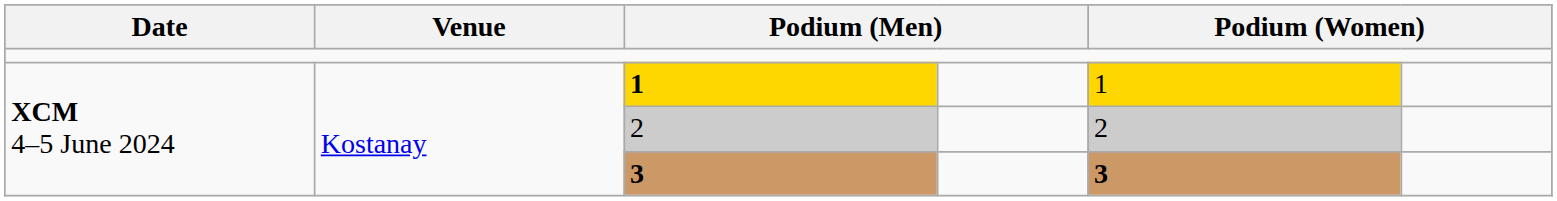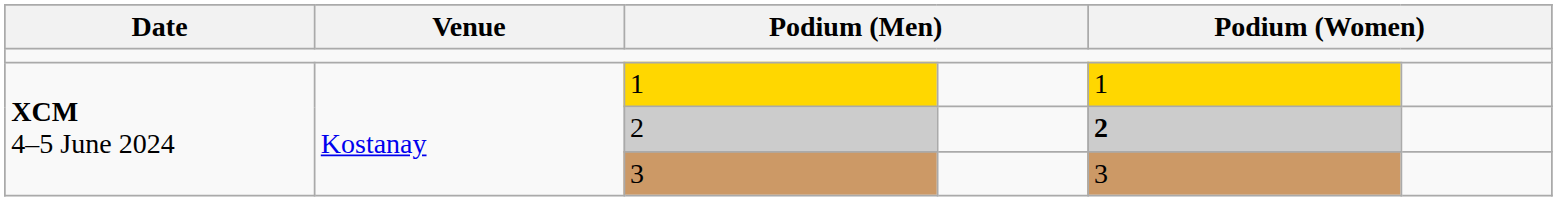(637, 84) bold -> (637, 84) normal
(1101, 128) normal -> (1101, 128) bold
(637, 172) bold -> (637, 172) normal
(1101, 172) bold -> (1101, 172) normal
